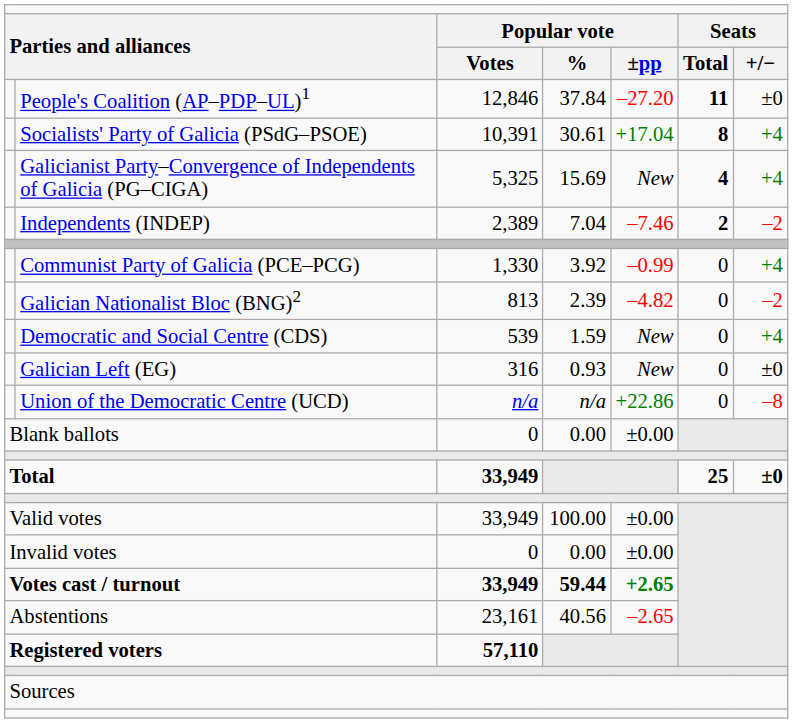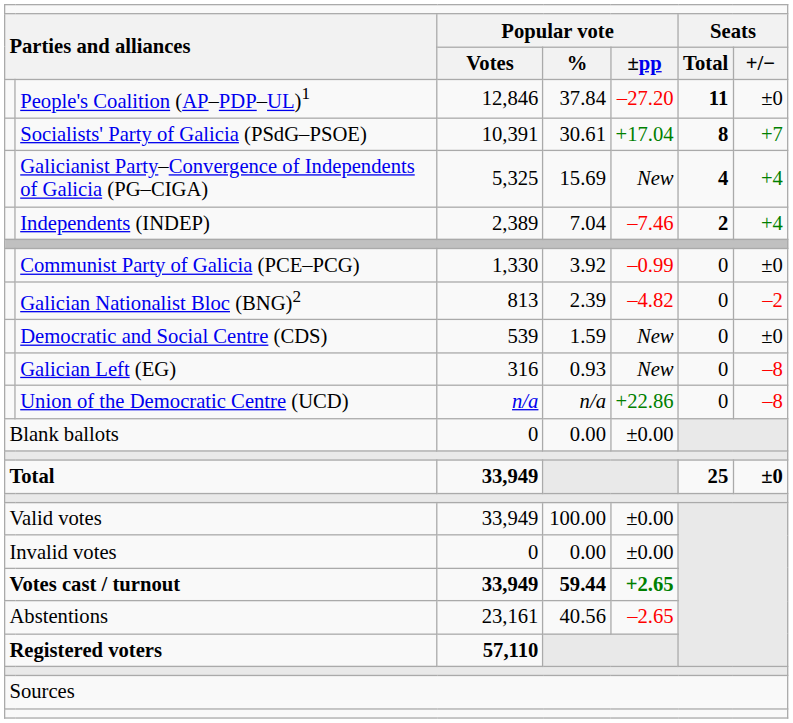(772, 134) +4 -> (772, 134) +7
(773, 222) –2 -> (772, 222) +4
(772, 265) +4 -> (772, 265) ±0
(772, 336) +4 -> (772, 336) ±0
(772, 368) ±0 -> (773, 368) –8
